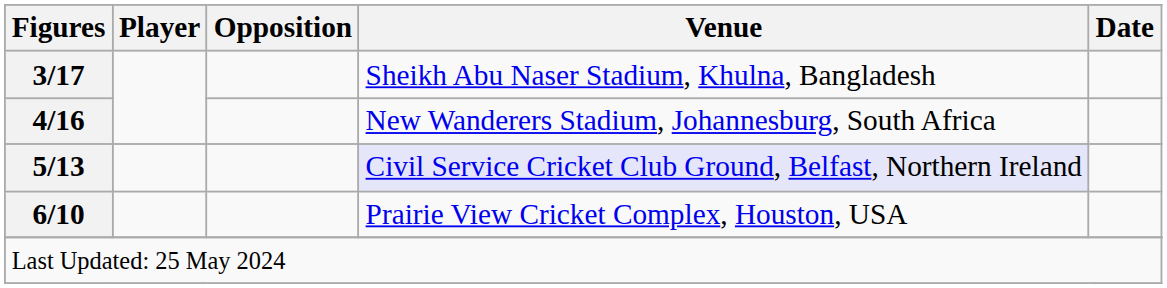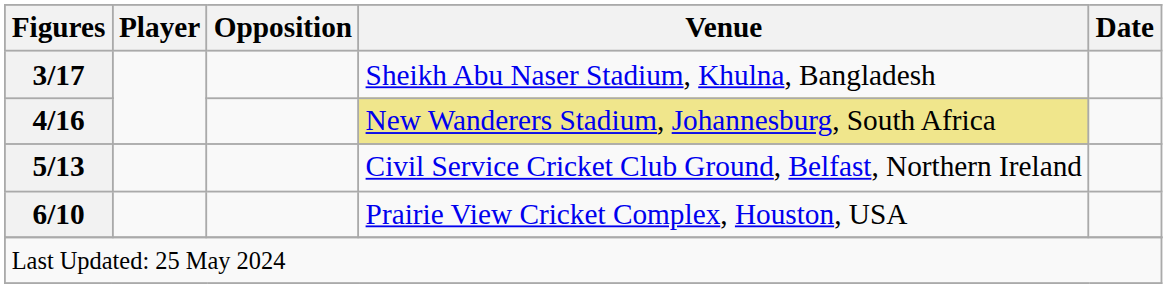(681, 120) no background -> (681, 120) khaki background
(724, 167) lavender background -> (724, 167) no background
